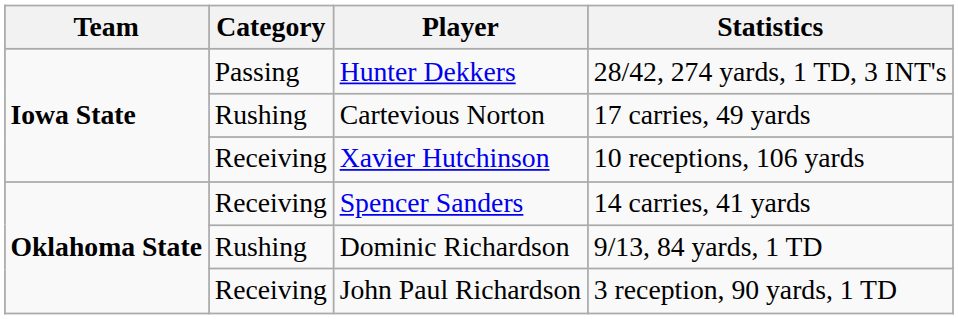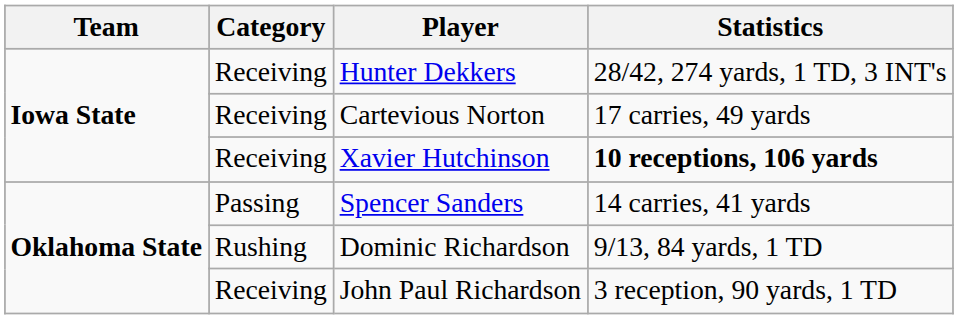(257, 71) Passing -> (271, 71) Receiving
(261, 114) Rushing -> (271, 114) Receiving
(729, 158) normal -> (736, 158) bold
(271, 202) Receiving -> (257, 202) Passing
